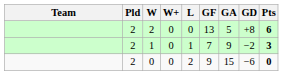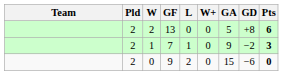columns swapped: (171, 12) <-> (209, 12)
